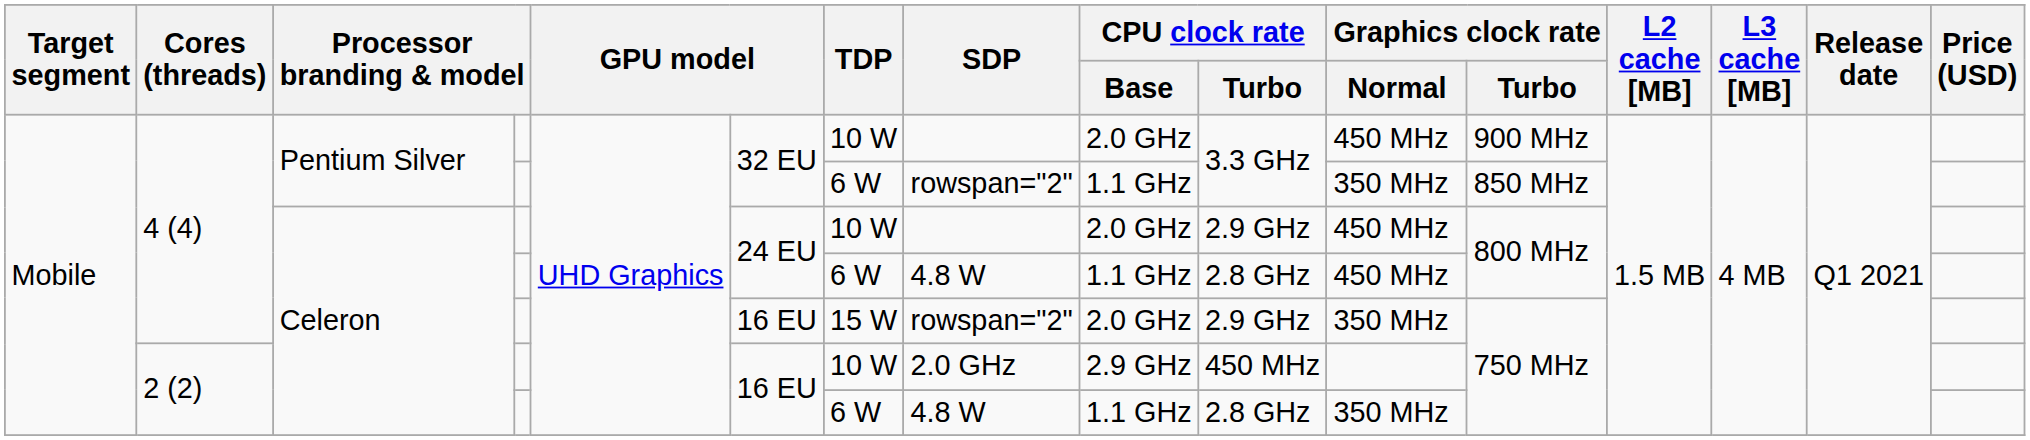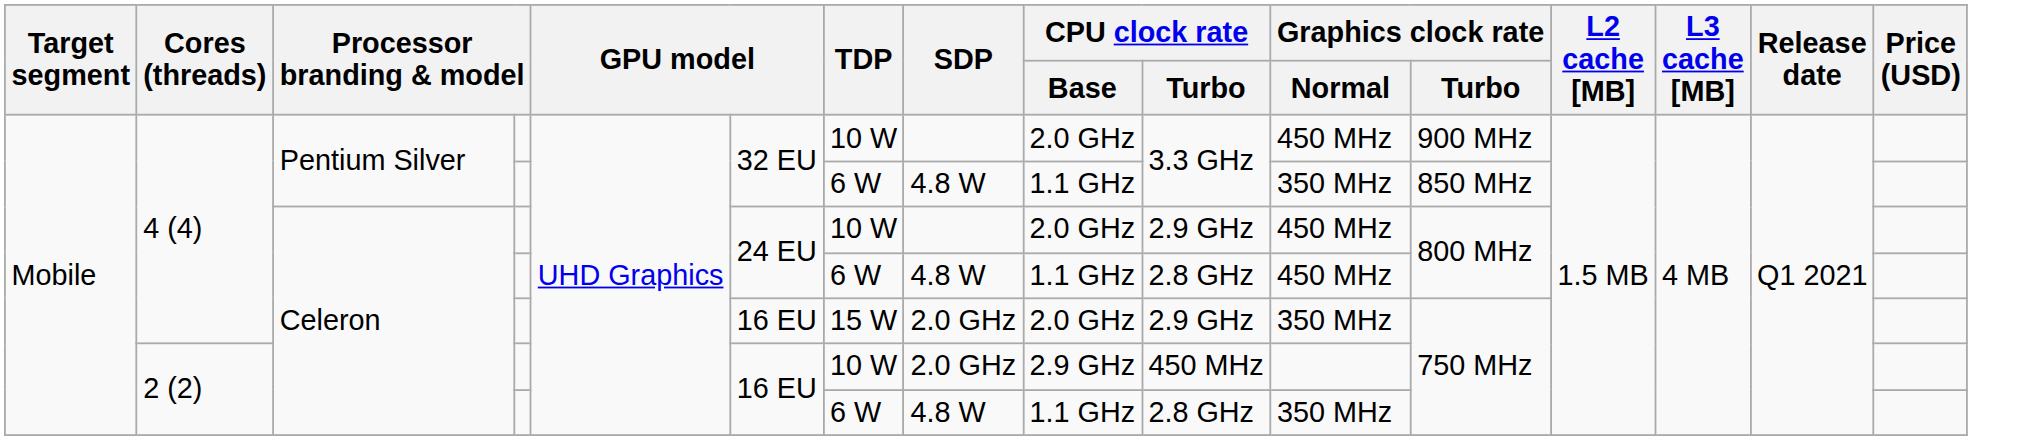(992, 183) rowspan="2" -> (948, 183) 4.8 W
(992, 320) rowspan="2" -> (963, 320) 2.0 GHz
